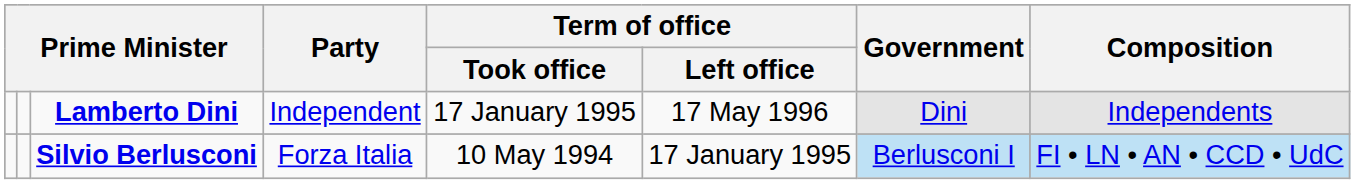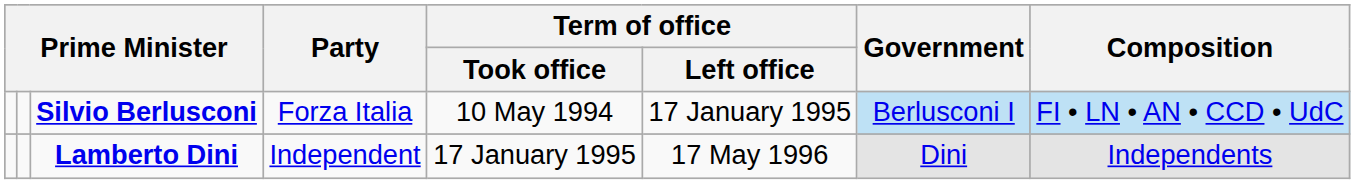rows swapped: (147, 155) <-> (147, 112)
